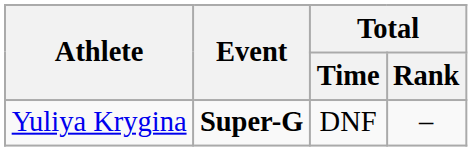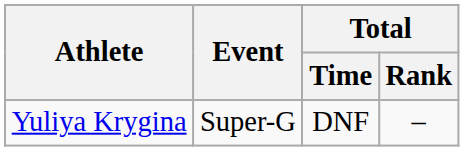(252, 122) bold -> (248, 122) normal
